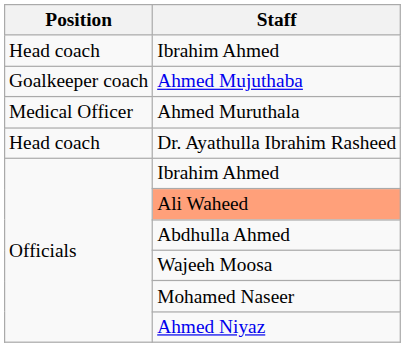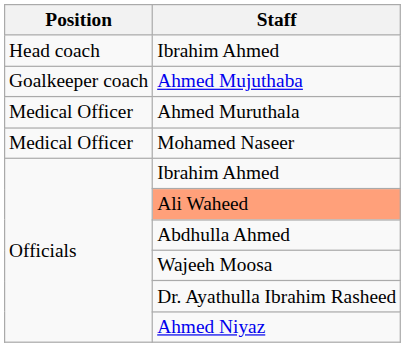(54, 142) Head coach -> (71, 142) Medical Officer
(277, 142) Dr. Ayathulla Ibrahim Rasheed -> (226, 142) Mohamed Naseer
(226, 296) Mohamed Naseer -> (277, 296) Dr. Ayathulla Ibrahim Rasheed
